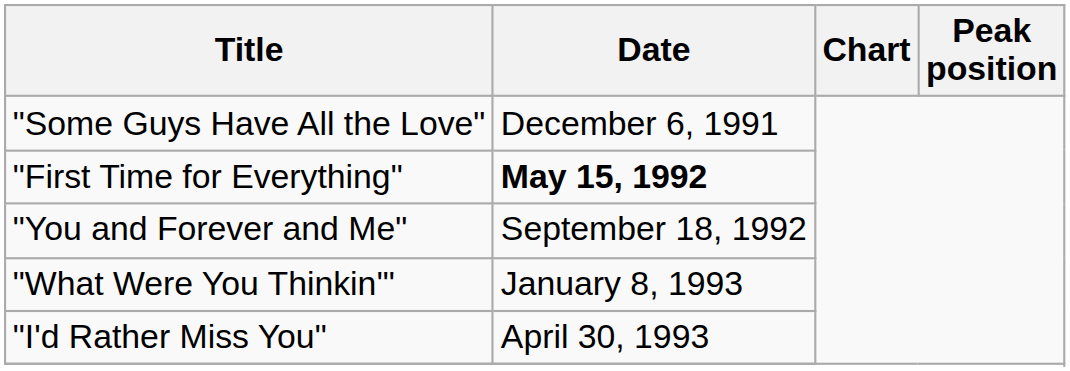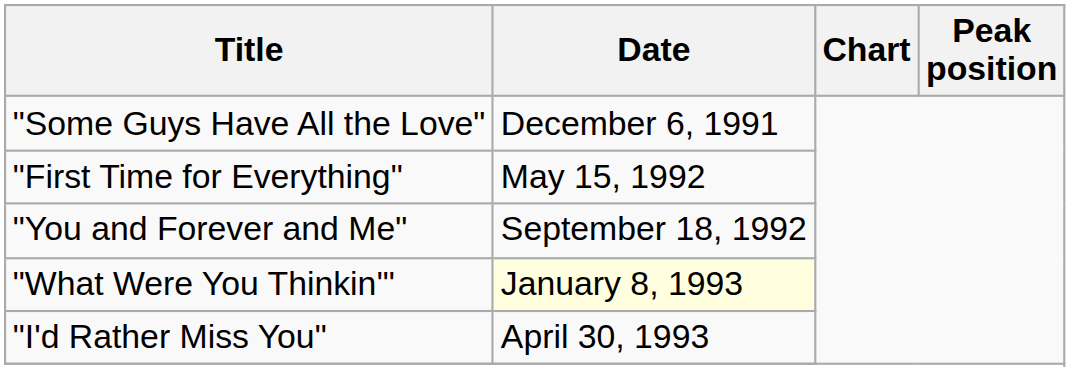(604, 176) bold -> (603, 176) normal
(622, 283) no background -> (622, 283) lightyellow background
